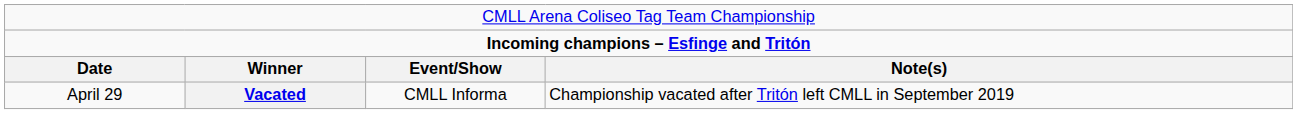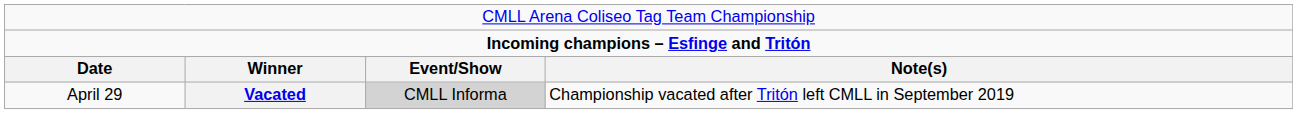(455, 95) no background -> (455, 95) lightgrey background
